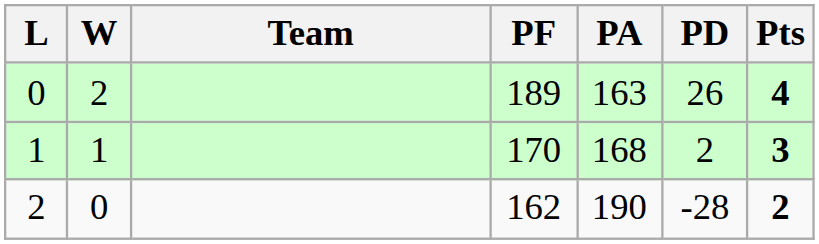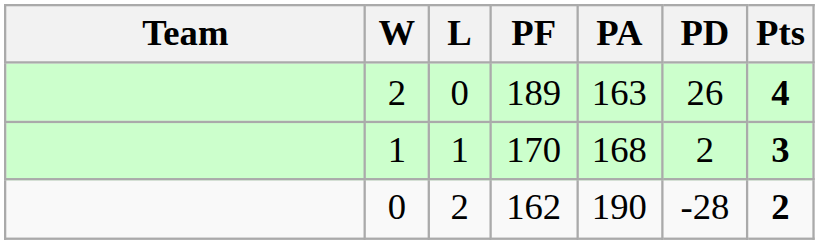columns swapped: (311, 33) <-> (36, 33)
